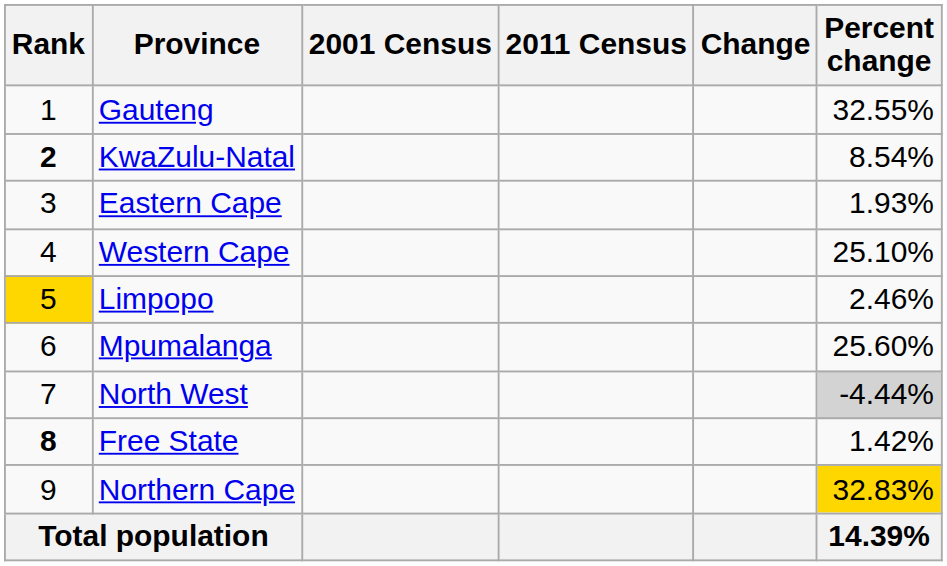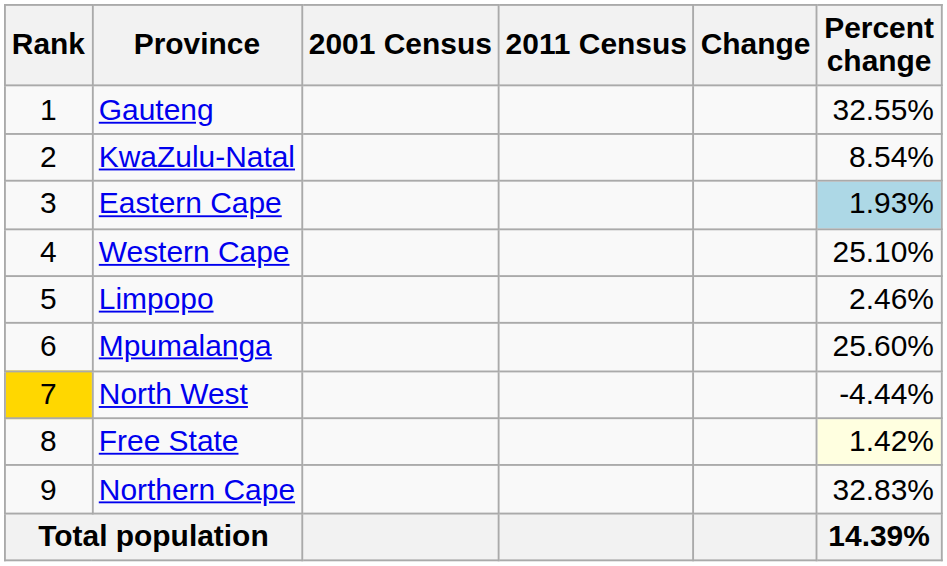(48, 156) bold -> (48, 156) normal
(892, 204) no background -> (892, 204) lightblue background
(48, 299) gold background -> (48, 299) no background
(48, 394) no background -> (48, 394) gold background
(887, 394) lightgrey background -> (887, 394) no background
(48, 441) bold -> (48, 441) normal
(892, 441) no background -> (892, 441) lightyellow background
(883, 488) gold background -> (883, 488) no background
